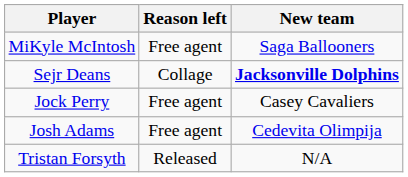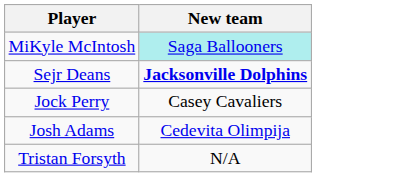- column: (185, 18)
(317, 46) no background -> (225, 46) paleturquoise background
